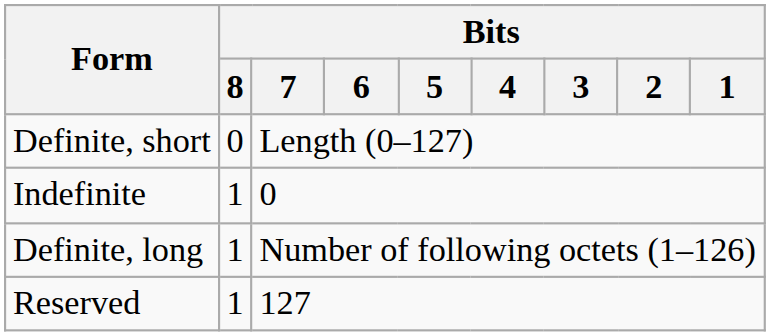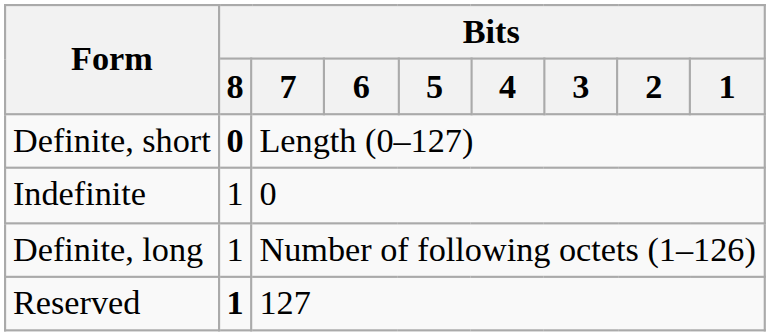(235, 140) normal -> (235, 140) bold
(235, 303) normal -> (235, 303) bold
